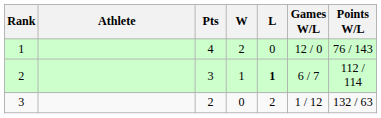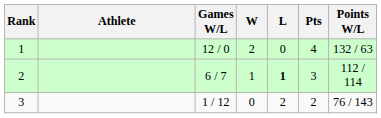columns swapped: (211, 22) <-> (308, 22)
(353, 49) 76 / 143 -> (353, 49) 132 / 63
(353, 103) 132 / 63 -> (353, 103) 76 / 143
